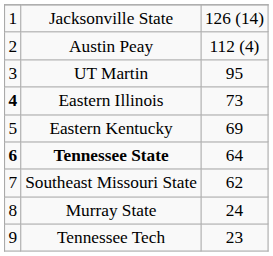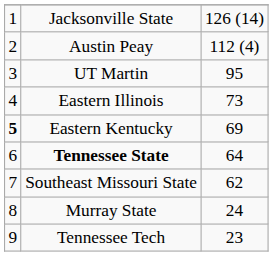(13, 100) bold -> (13, 100) normal
(13, 128) normal -> (13, 128) bold
(13, 155) bold -> (13, 155) normal
